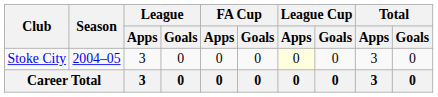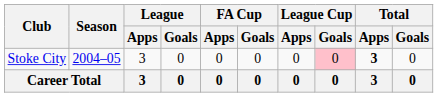(296, 59) lightyellow background -> (296, 59) no background
(335, 59) no background -> (335, 59) pink background
(374, 59) normal -> (374, 59) bold
